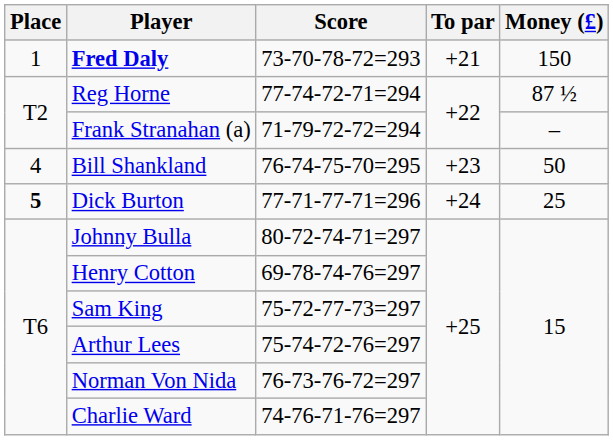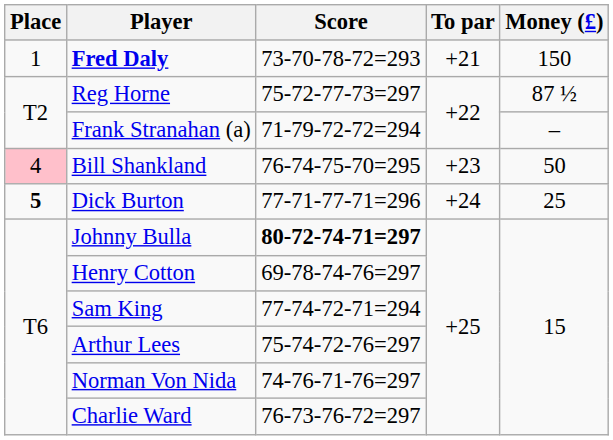(341, 93) 77-74-72-71=294 -> (341, 93) 75-72-77-73=297
(36, 165) no background -> (36, 165) pink background
(341, 237) normal -> (341, 237) bold
(341, 308) 75-72-77-73=297 -> (341, 308) 77-74-72-71=294
(341, 380) 76-73-76-72=297 -> (341, 380) 74-76-71-76=297
(341, 415) 74-76-71-76=297 -> (341, 415) 76-73-76-72=297
